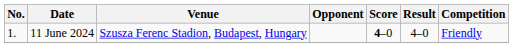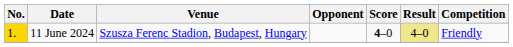(12, 33) no background -> (12, 33) gold background
(419, 33) no background -> (419, 33) khaki background
